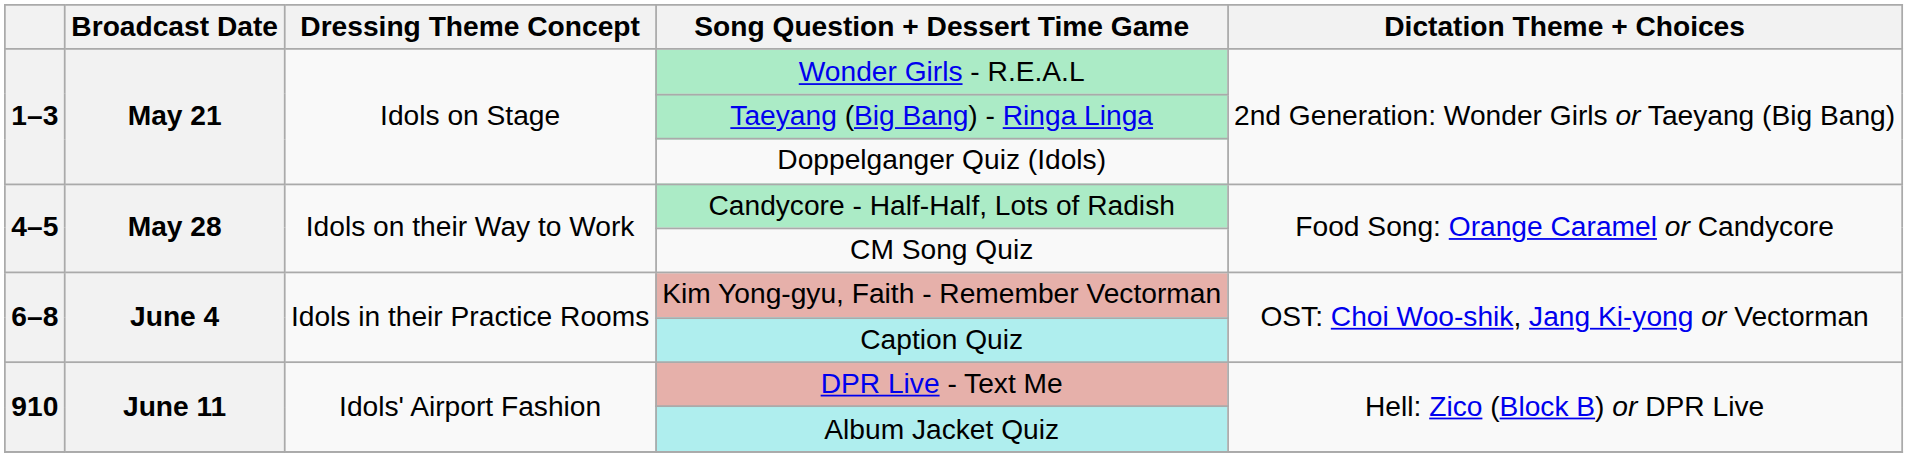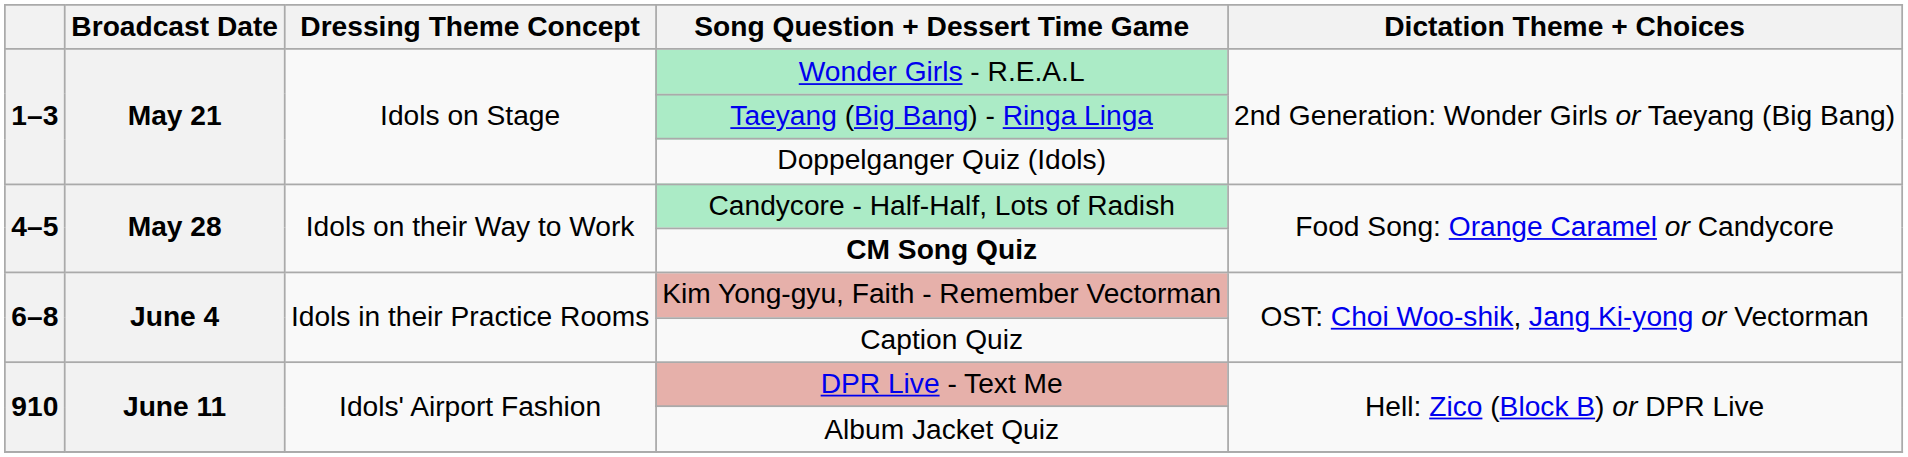(942, 250) normal -> (942, 250) bold
(942, 339) paleturquoise background -> (942, 339) no background
(942, 428) paleturquoise background -> (942, 428) no background
